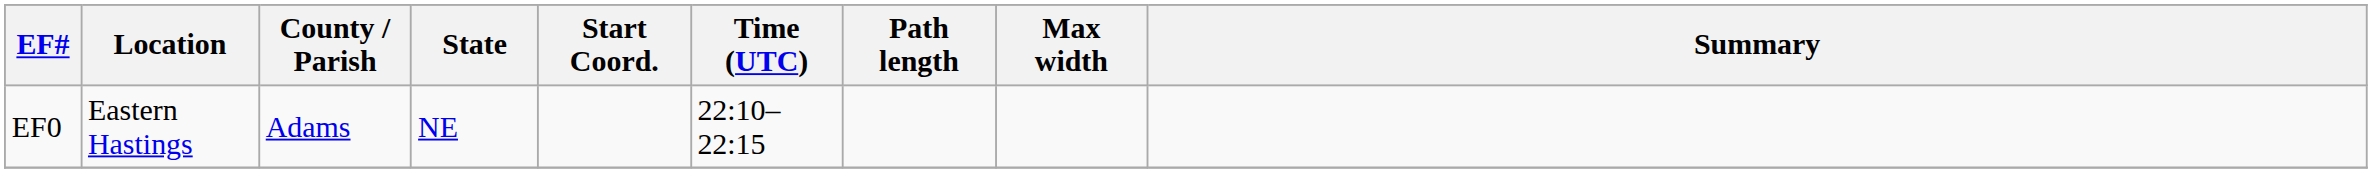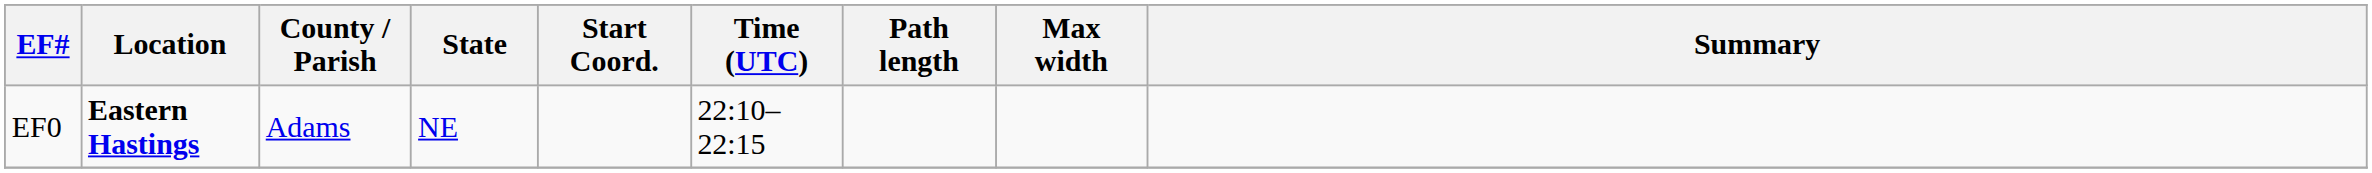(140, 126) normal -> (144, 126) bold
